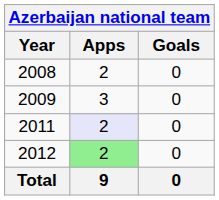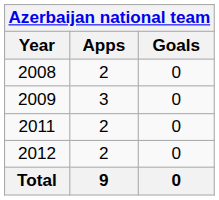(104, 126) lavender background -> (104, 126) no background
(104, 153) lightgreen background -> (104, 153) no background
